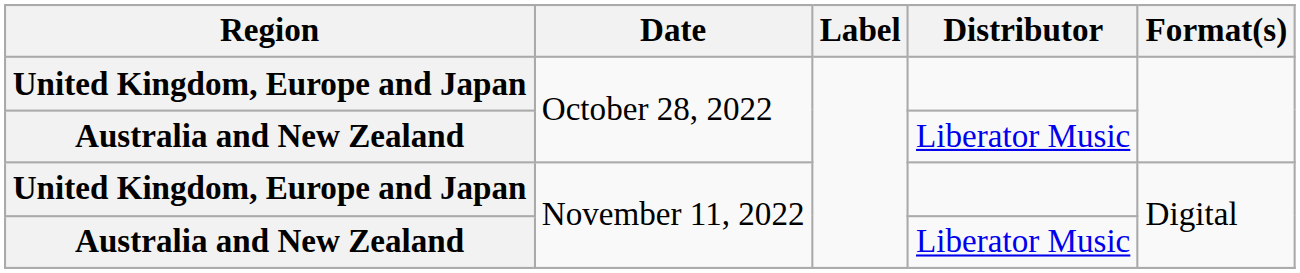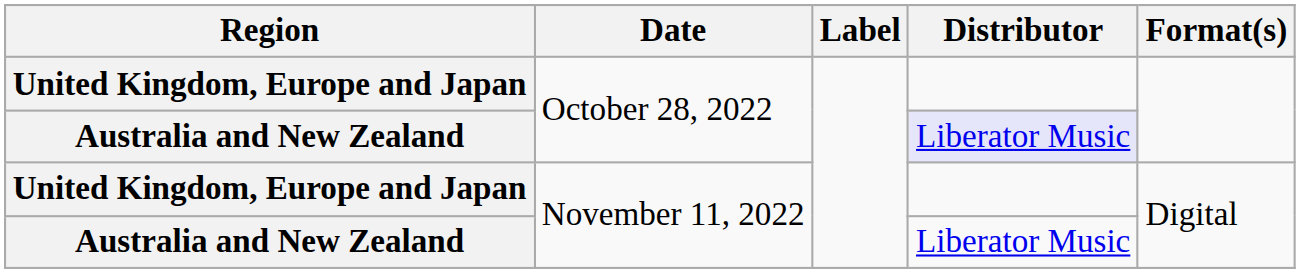(1023, 135) no background -> (1023, 135) lavender background
